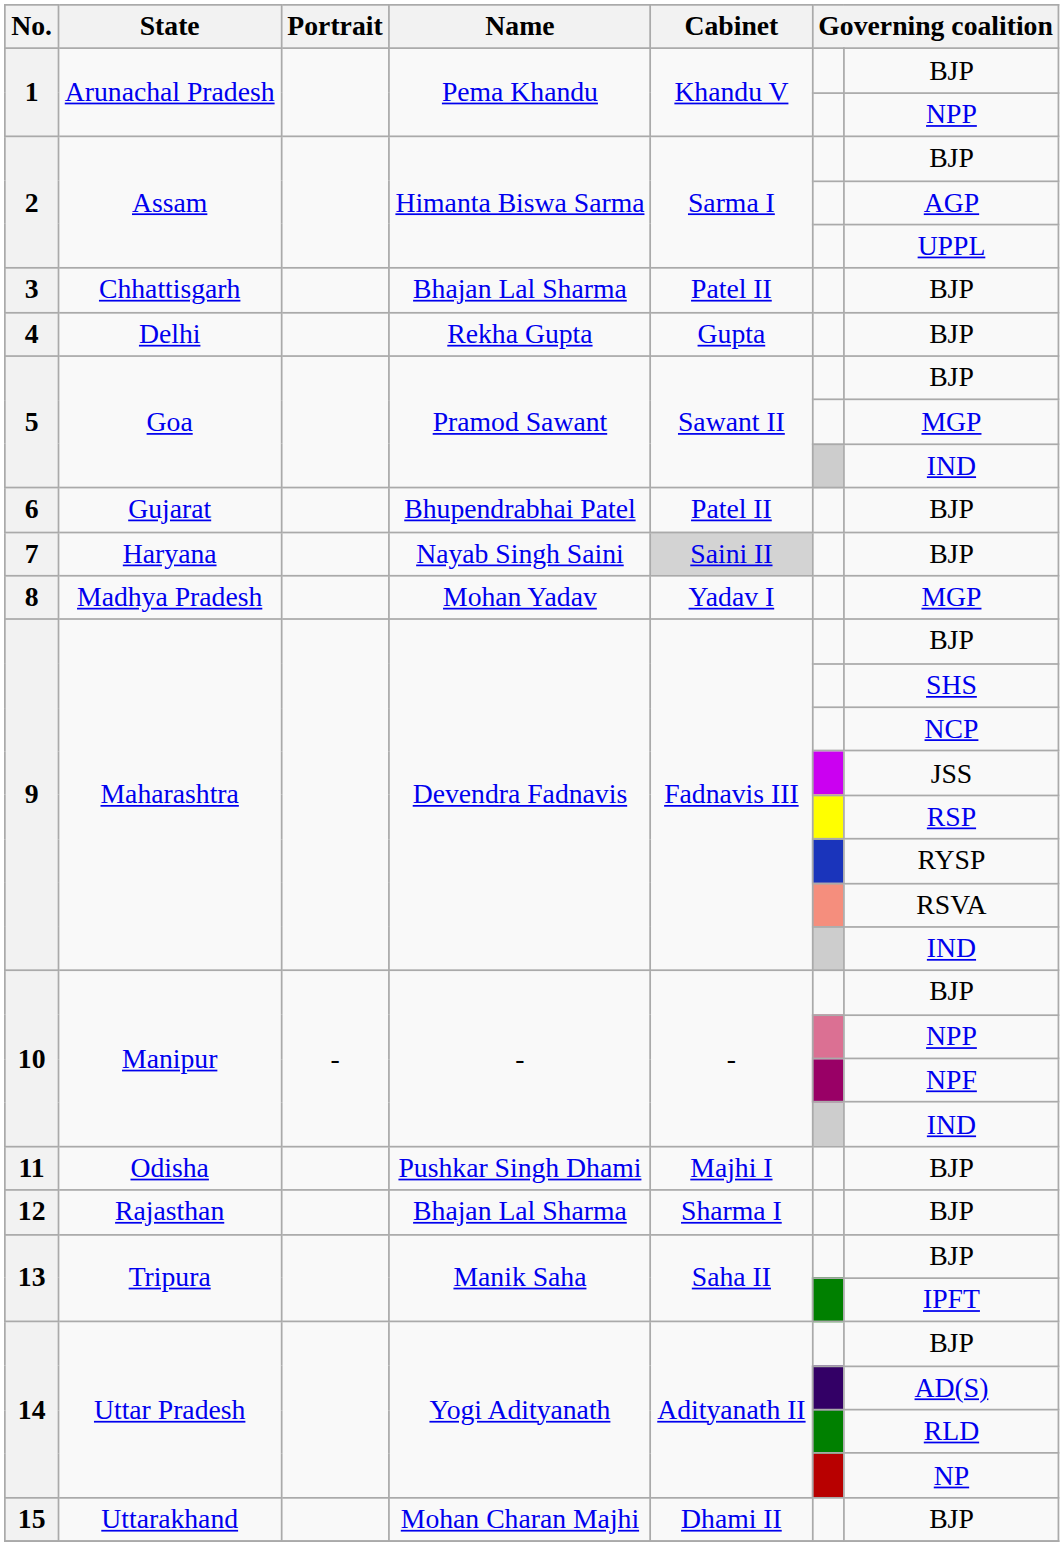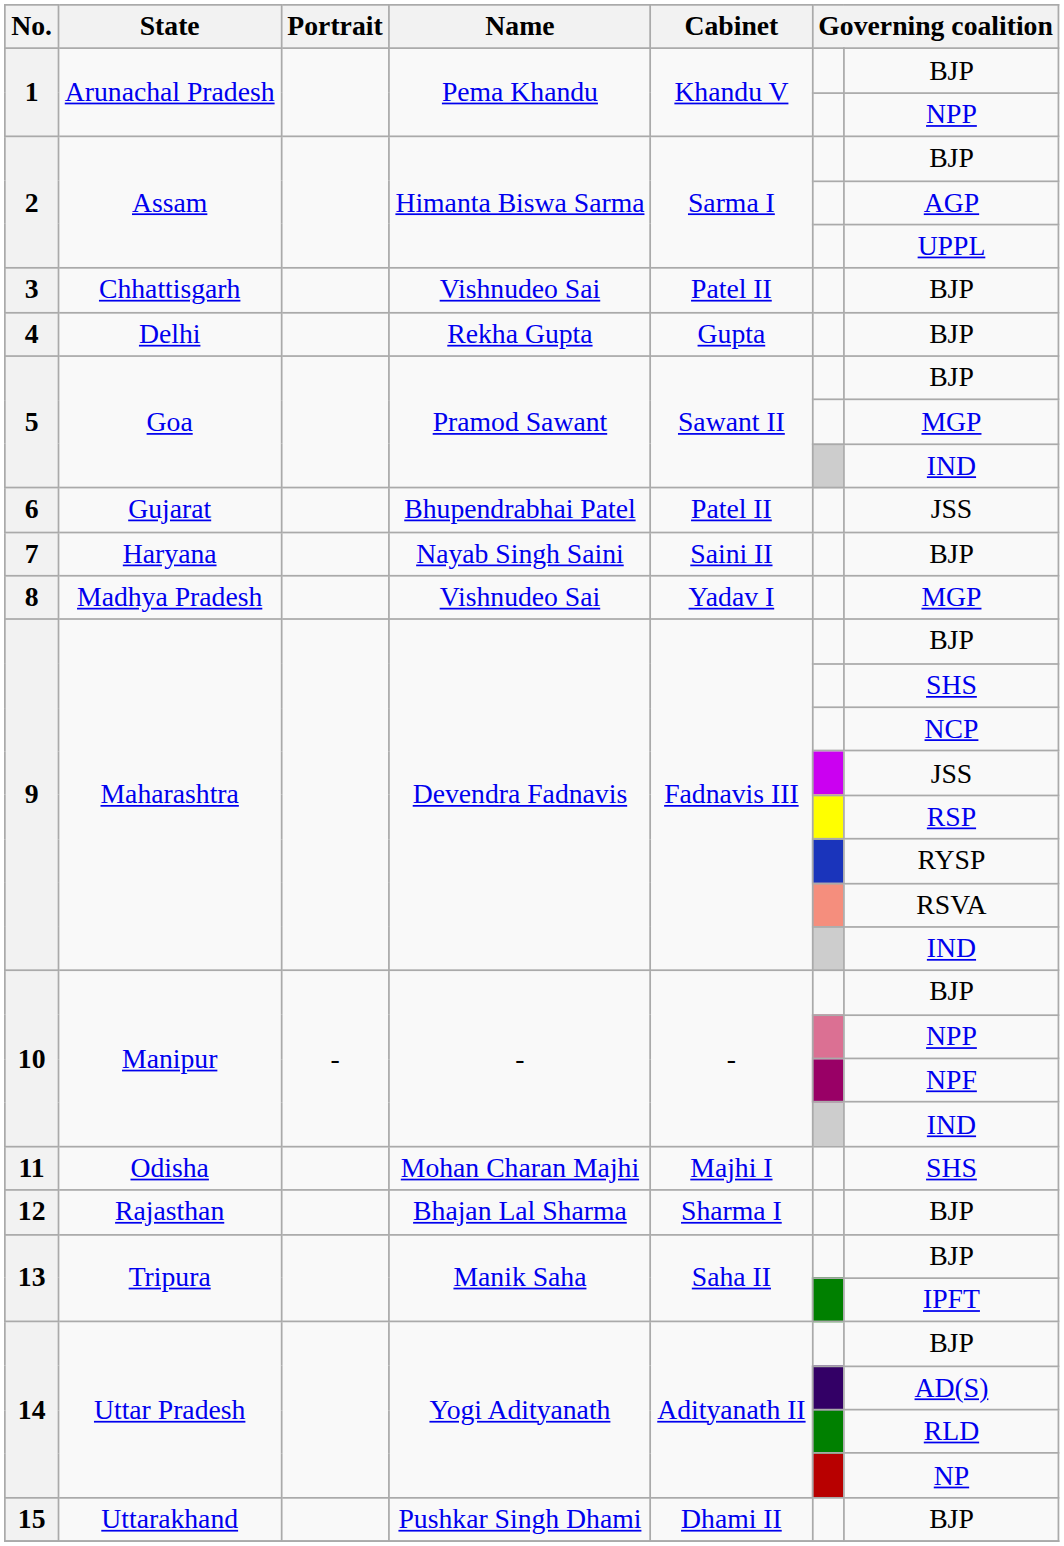(520, 289) Bhajan Lal Sharma -> (520, 289) Vishnudeo Sai
(951, 509) BJP -> (951, 509) JSS
(731, 553) lightgrey background -> (731, 553) no background
(520, 597) Mohan Yadav -> (520, 597) Vishnudeo Sai
(520, 1167) Pushkar Singh Dhami -> (520, 1167) Mohan Charan Majhi
(951, 1167) BJP -> (951, 1167) SHS
(520, 1519) Mohan Charan Majhi -> (520, 1519) Pushkar Singh Dhami
